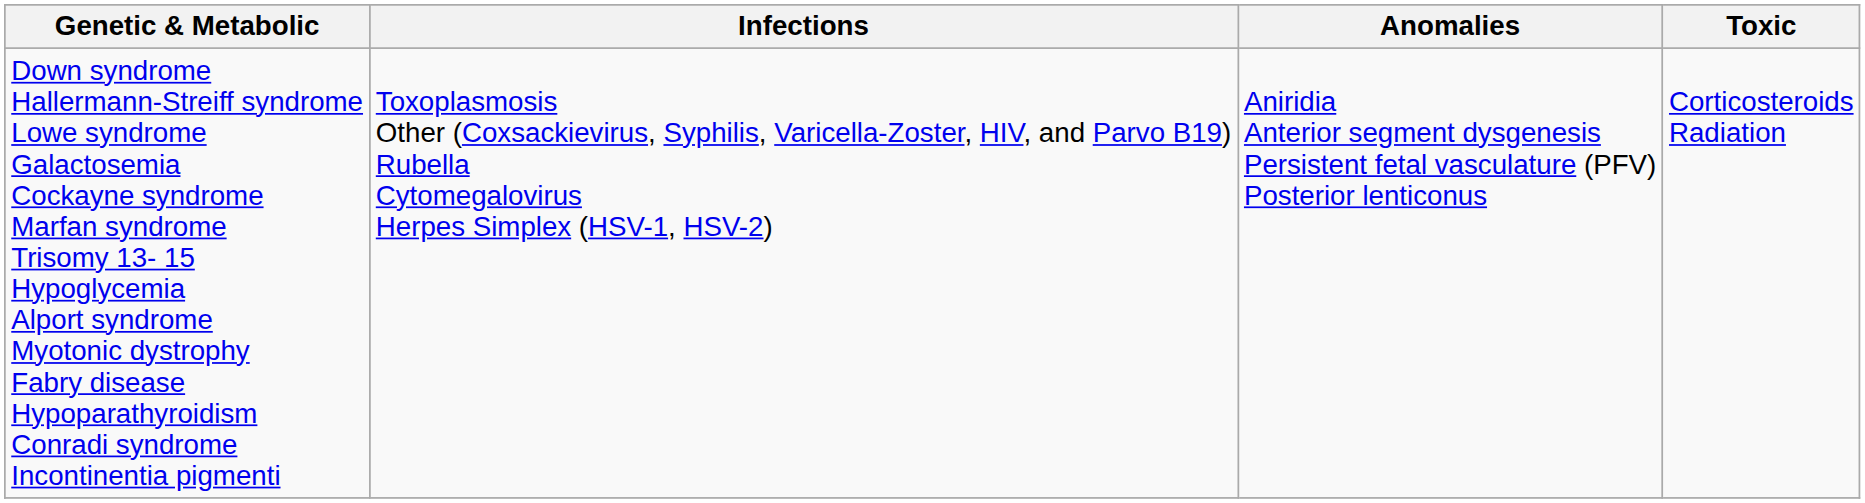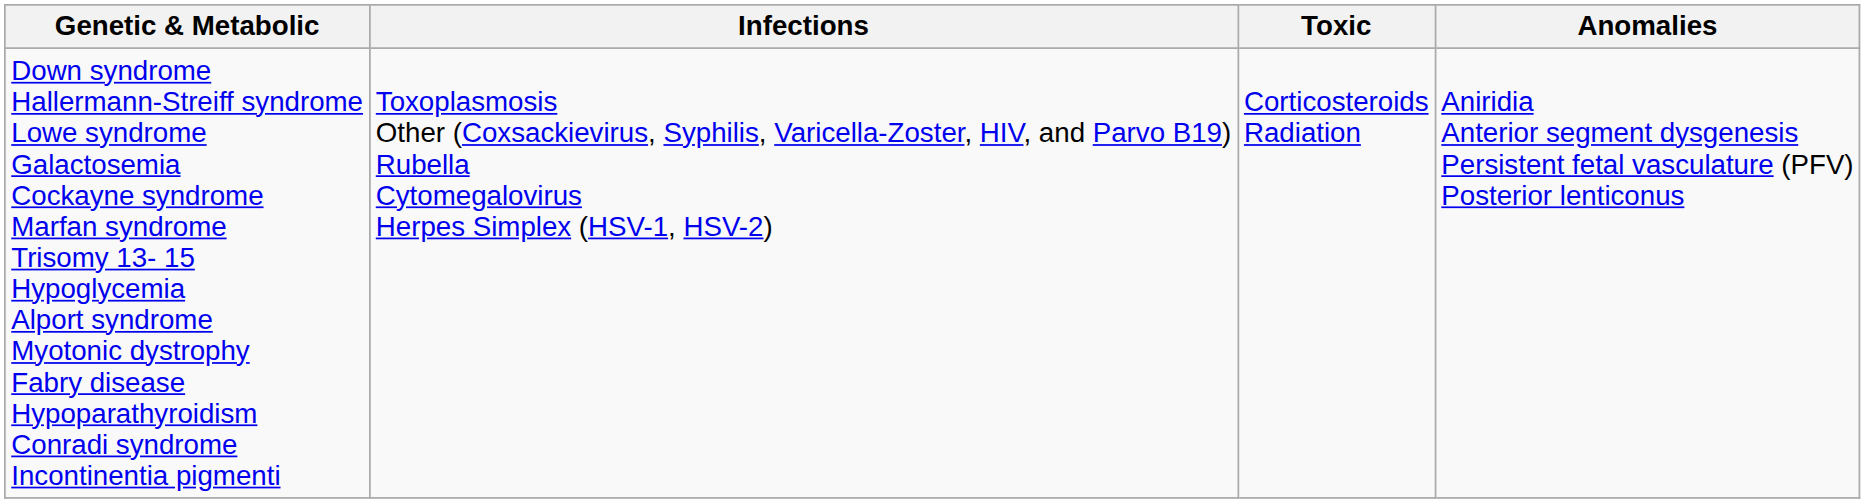columns swapped: (1450, 26) <-> (1761, 26)
